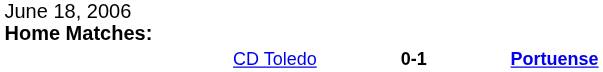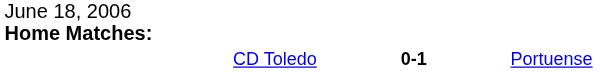(555, 59) bold -> (552, 59) normal
